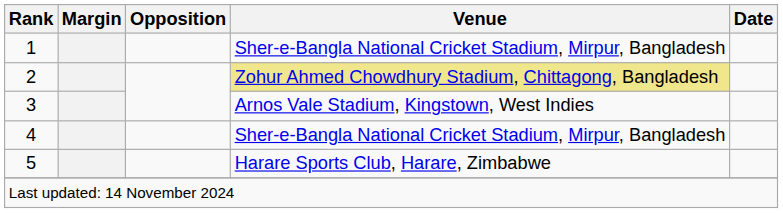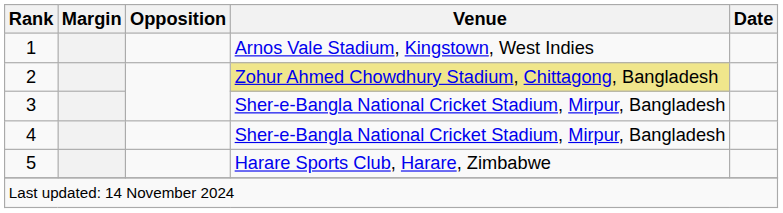(480, 47) Sher-e-Bangla National Cricket Stadium, Mirpur, Bangladesh -> (414, 47) Arnos Vale Stadium, Kingstown, West Indies
(414, 105) Arnos Vale Stadium, Kingstown, West Indies -> (480, 105) Sher-e-Bangla National Cricket Stadium, Mirpur, Bangladesh
